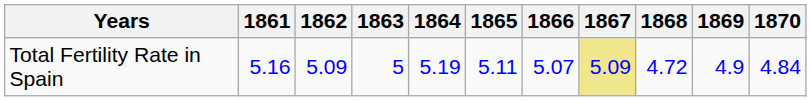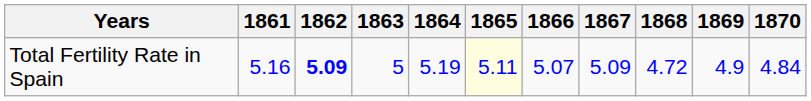(327, 66) normal -> (327, 66) bold
(498, 66) no background -> (498, 66) lightyellow background
(610, 66) khaki background -> (610, 66) no background
